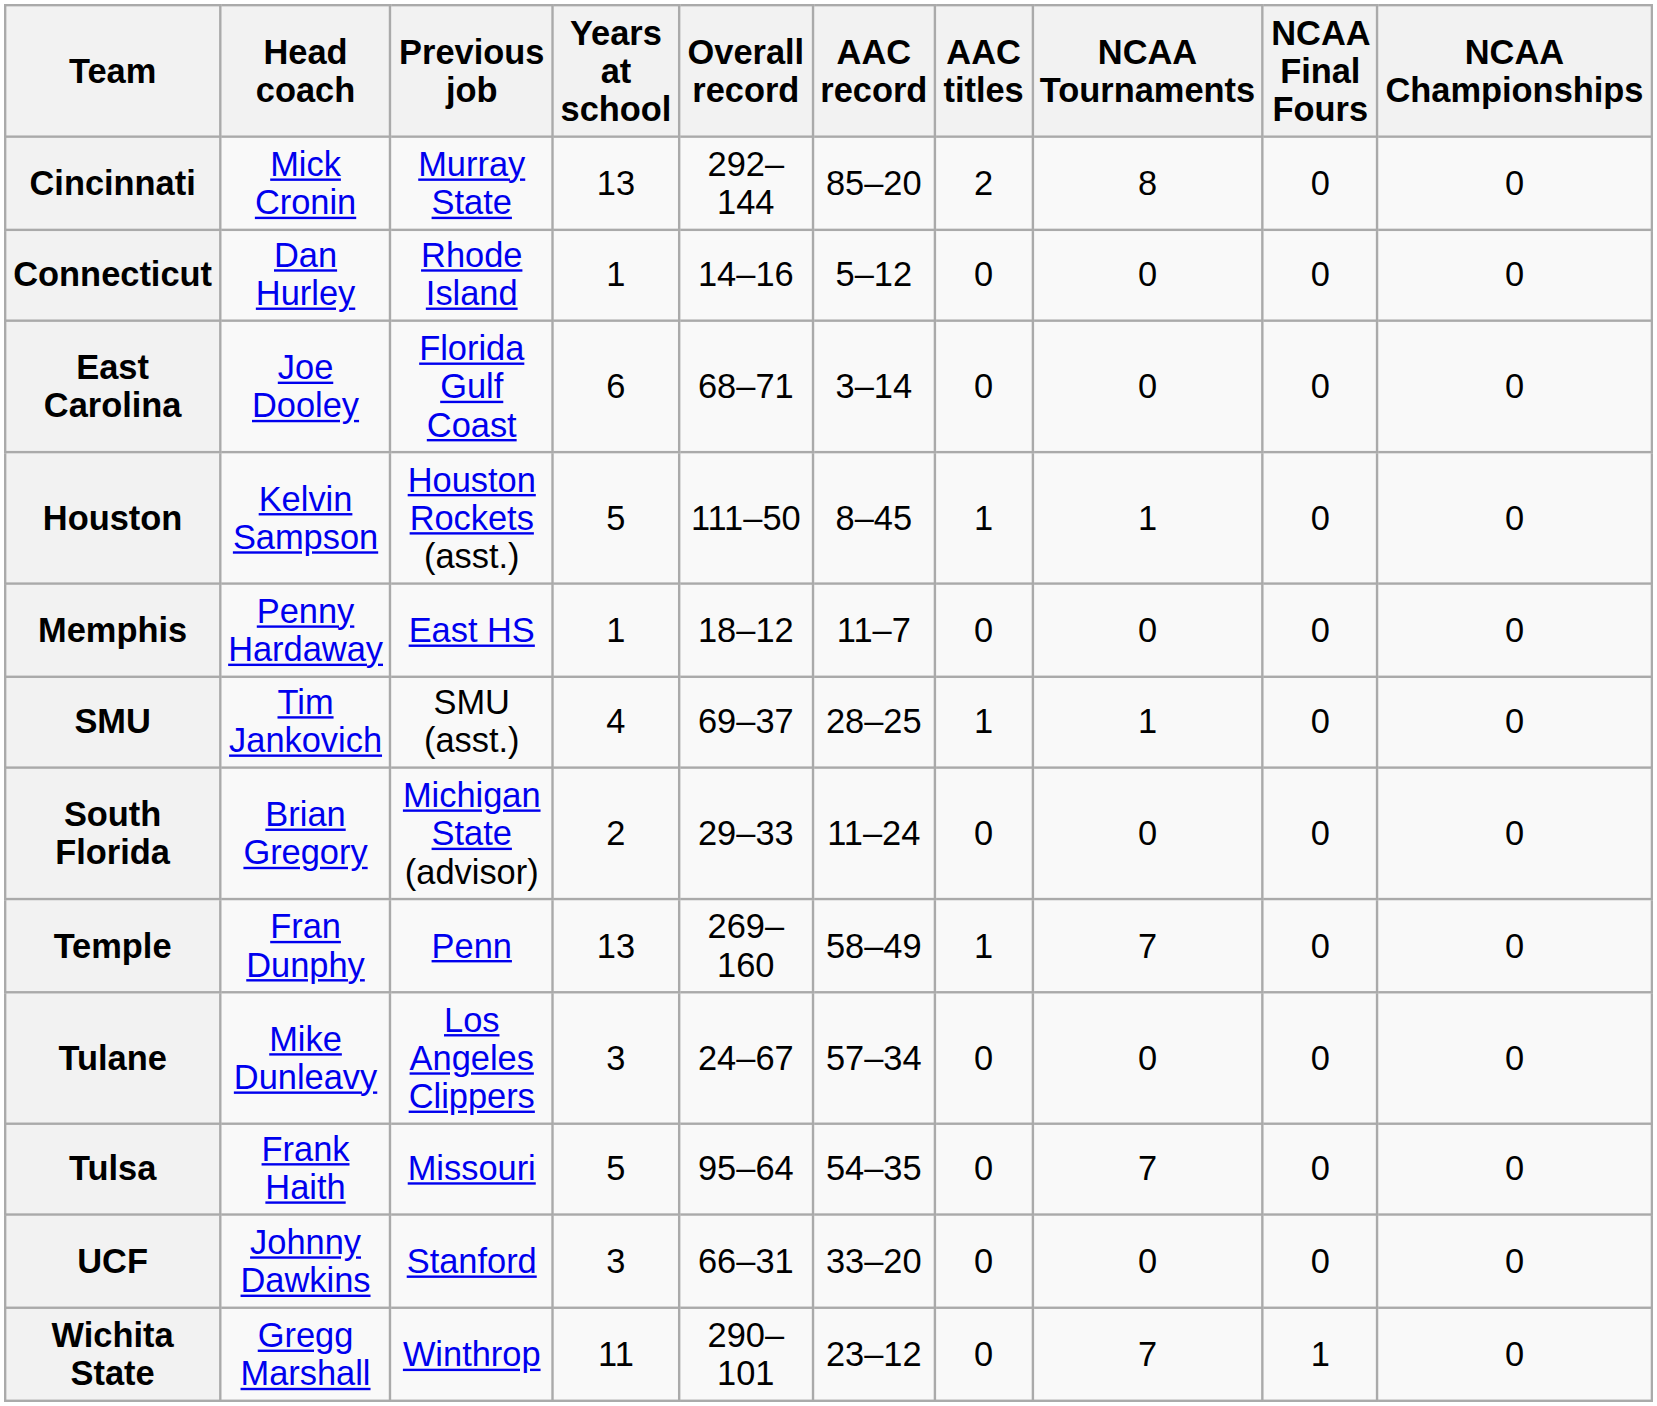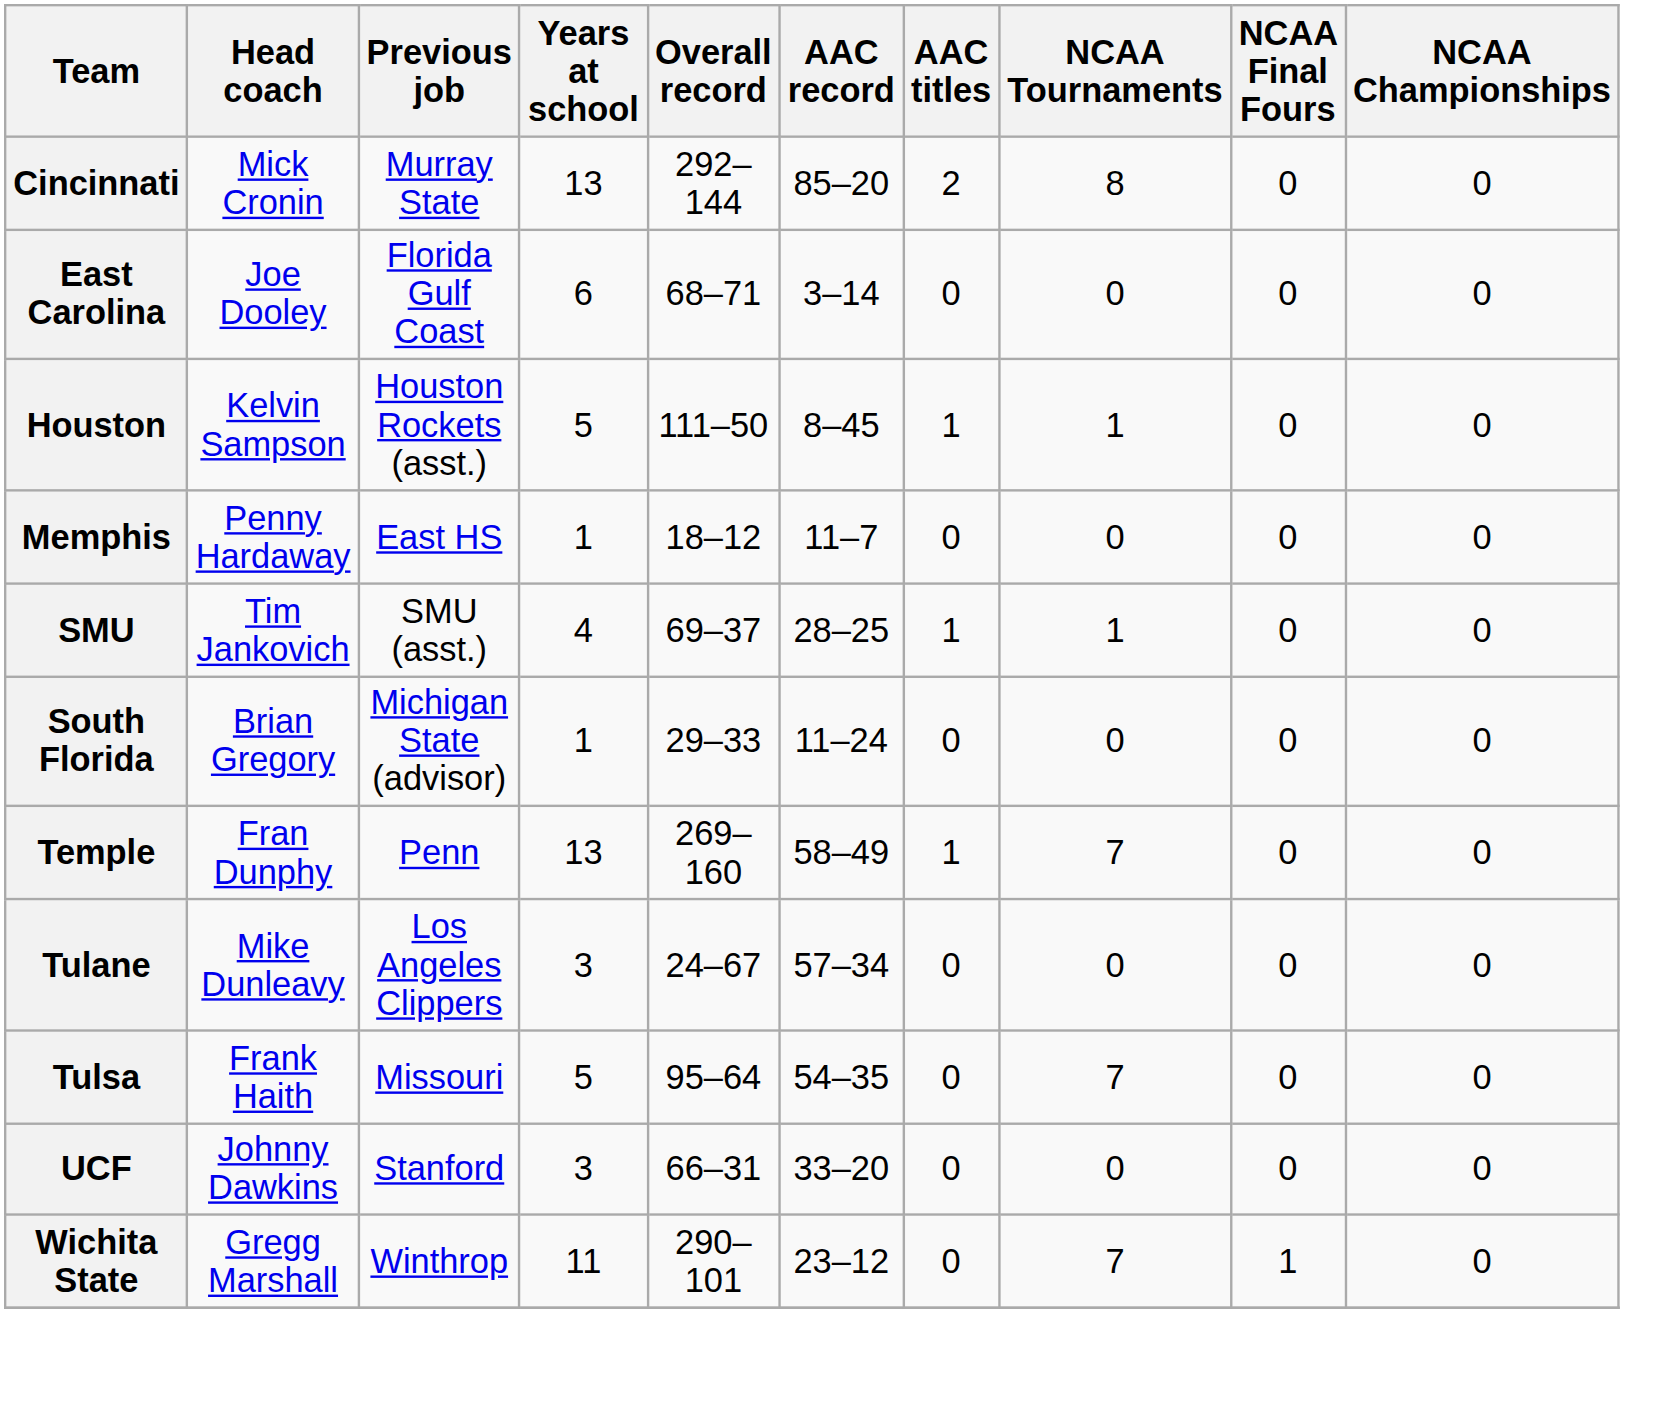- row: (113, 275)
(616, 834) 2 -> (583, 741) 1
